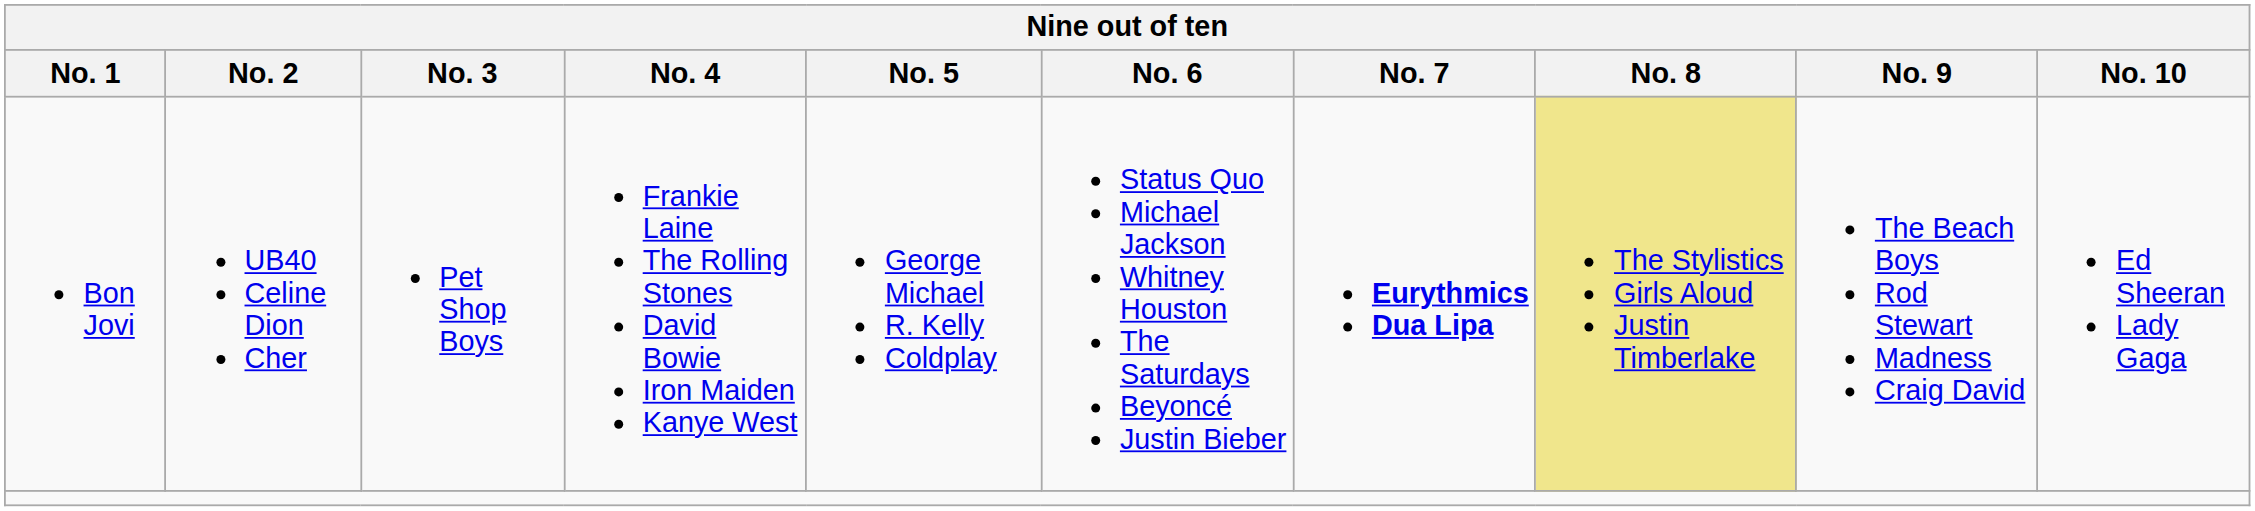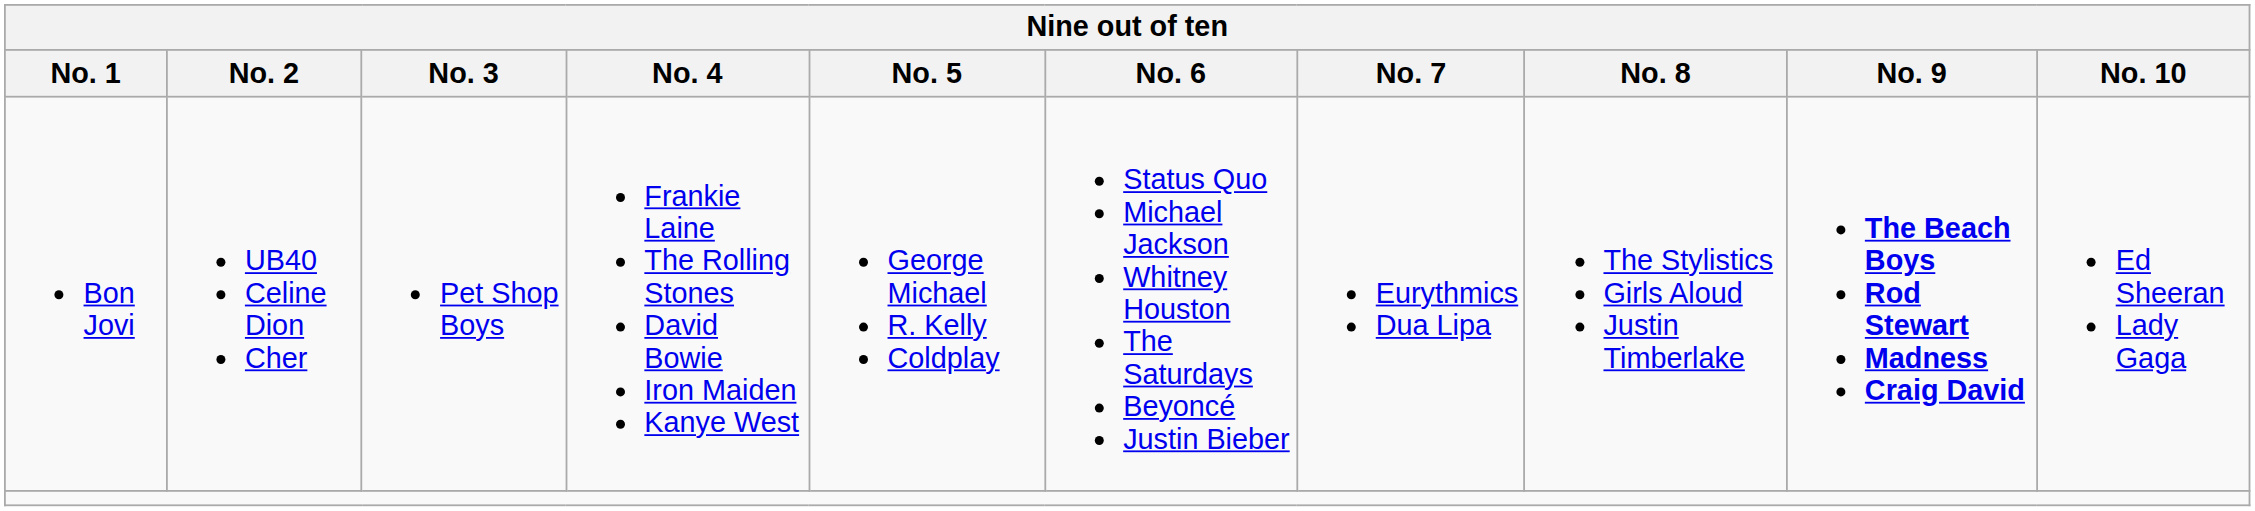(1414, 310) bold -> (1411, 310) normal
(1666, 310) khaki background -> (1656, 310) no background
(1917, 310) normal -> (1912, 310) bold
